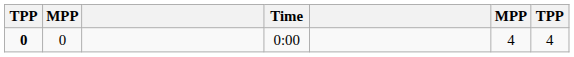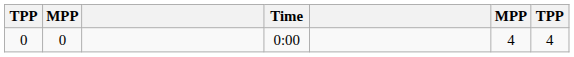(24, 39) bold -> (24, 39) normal
